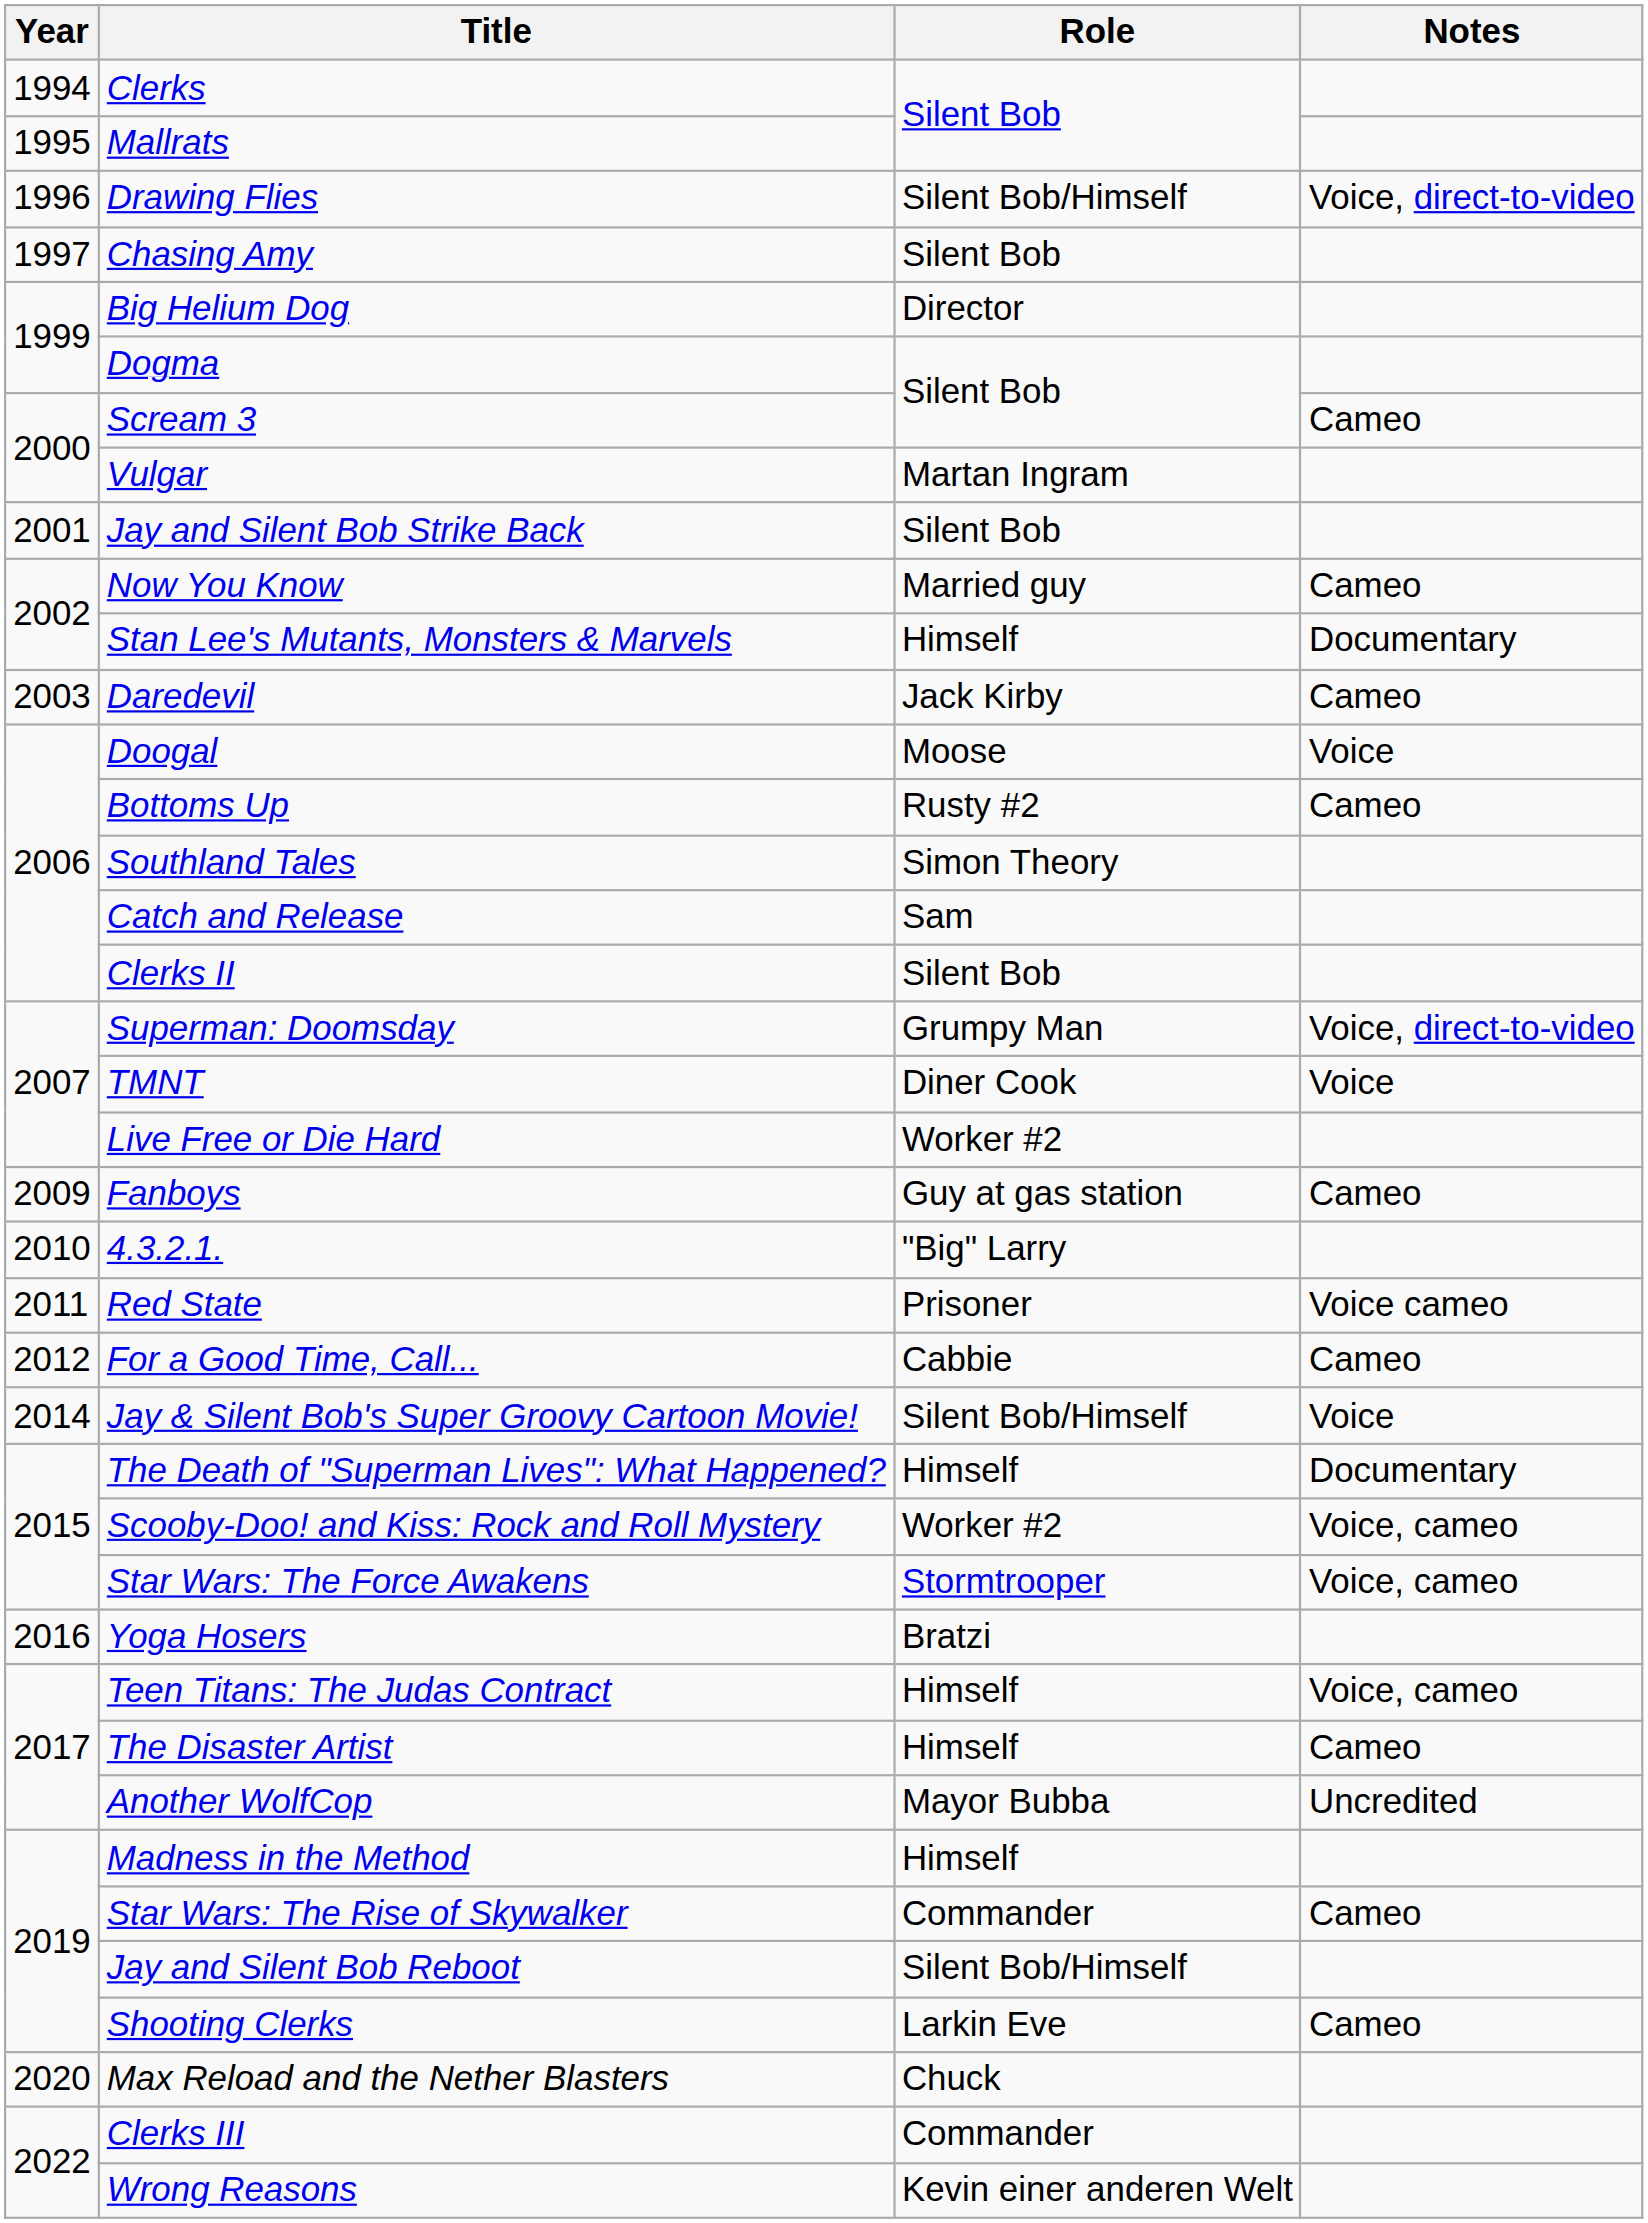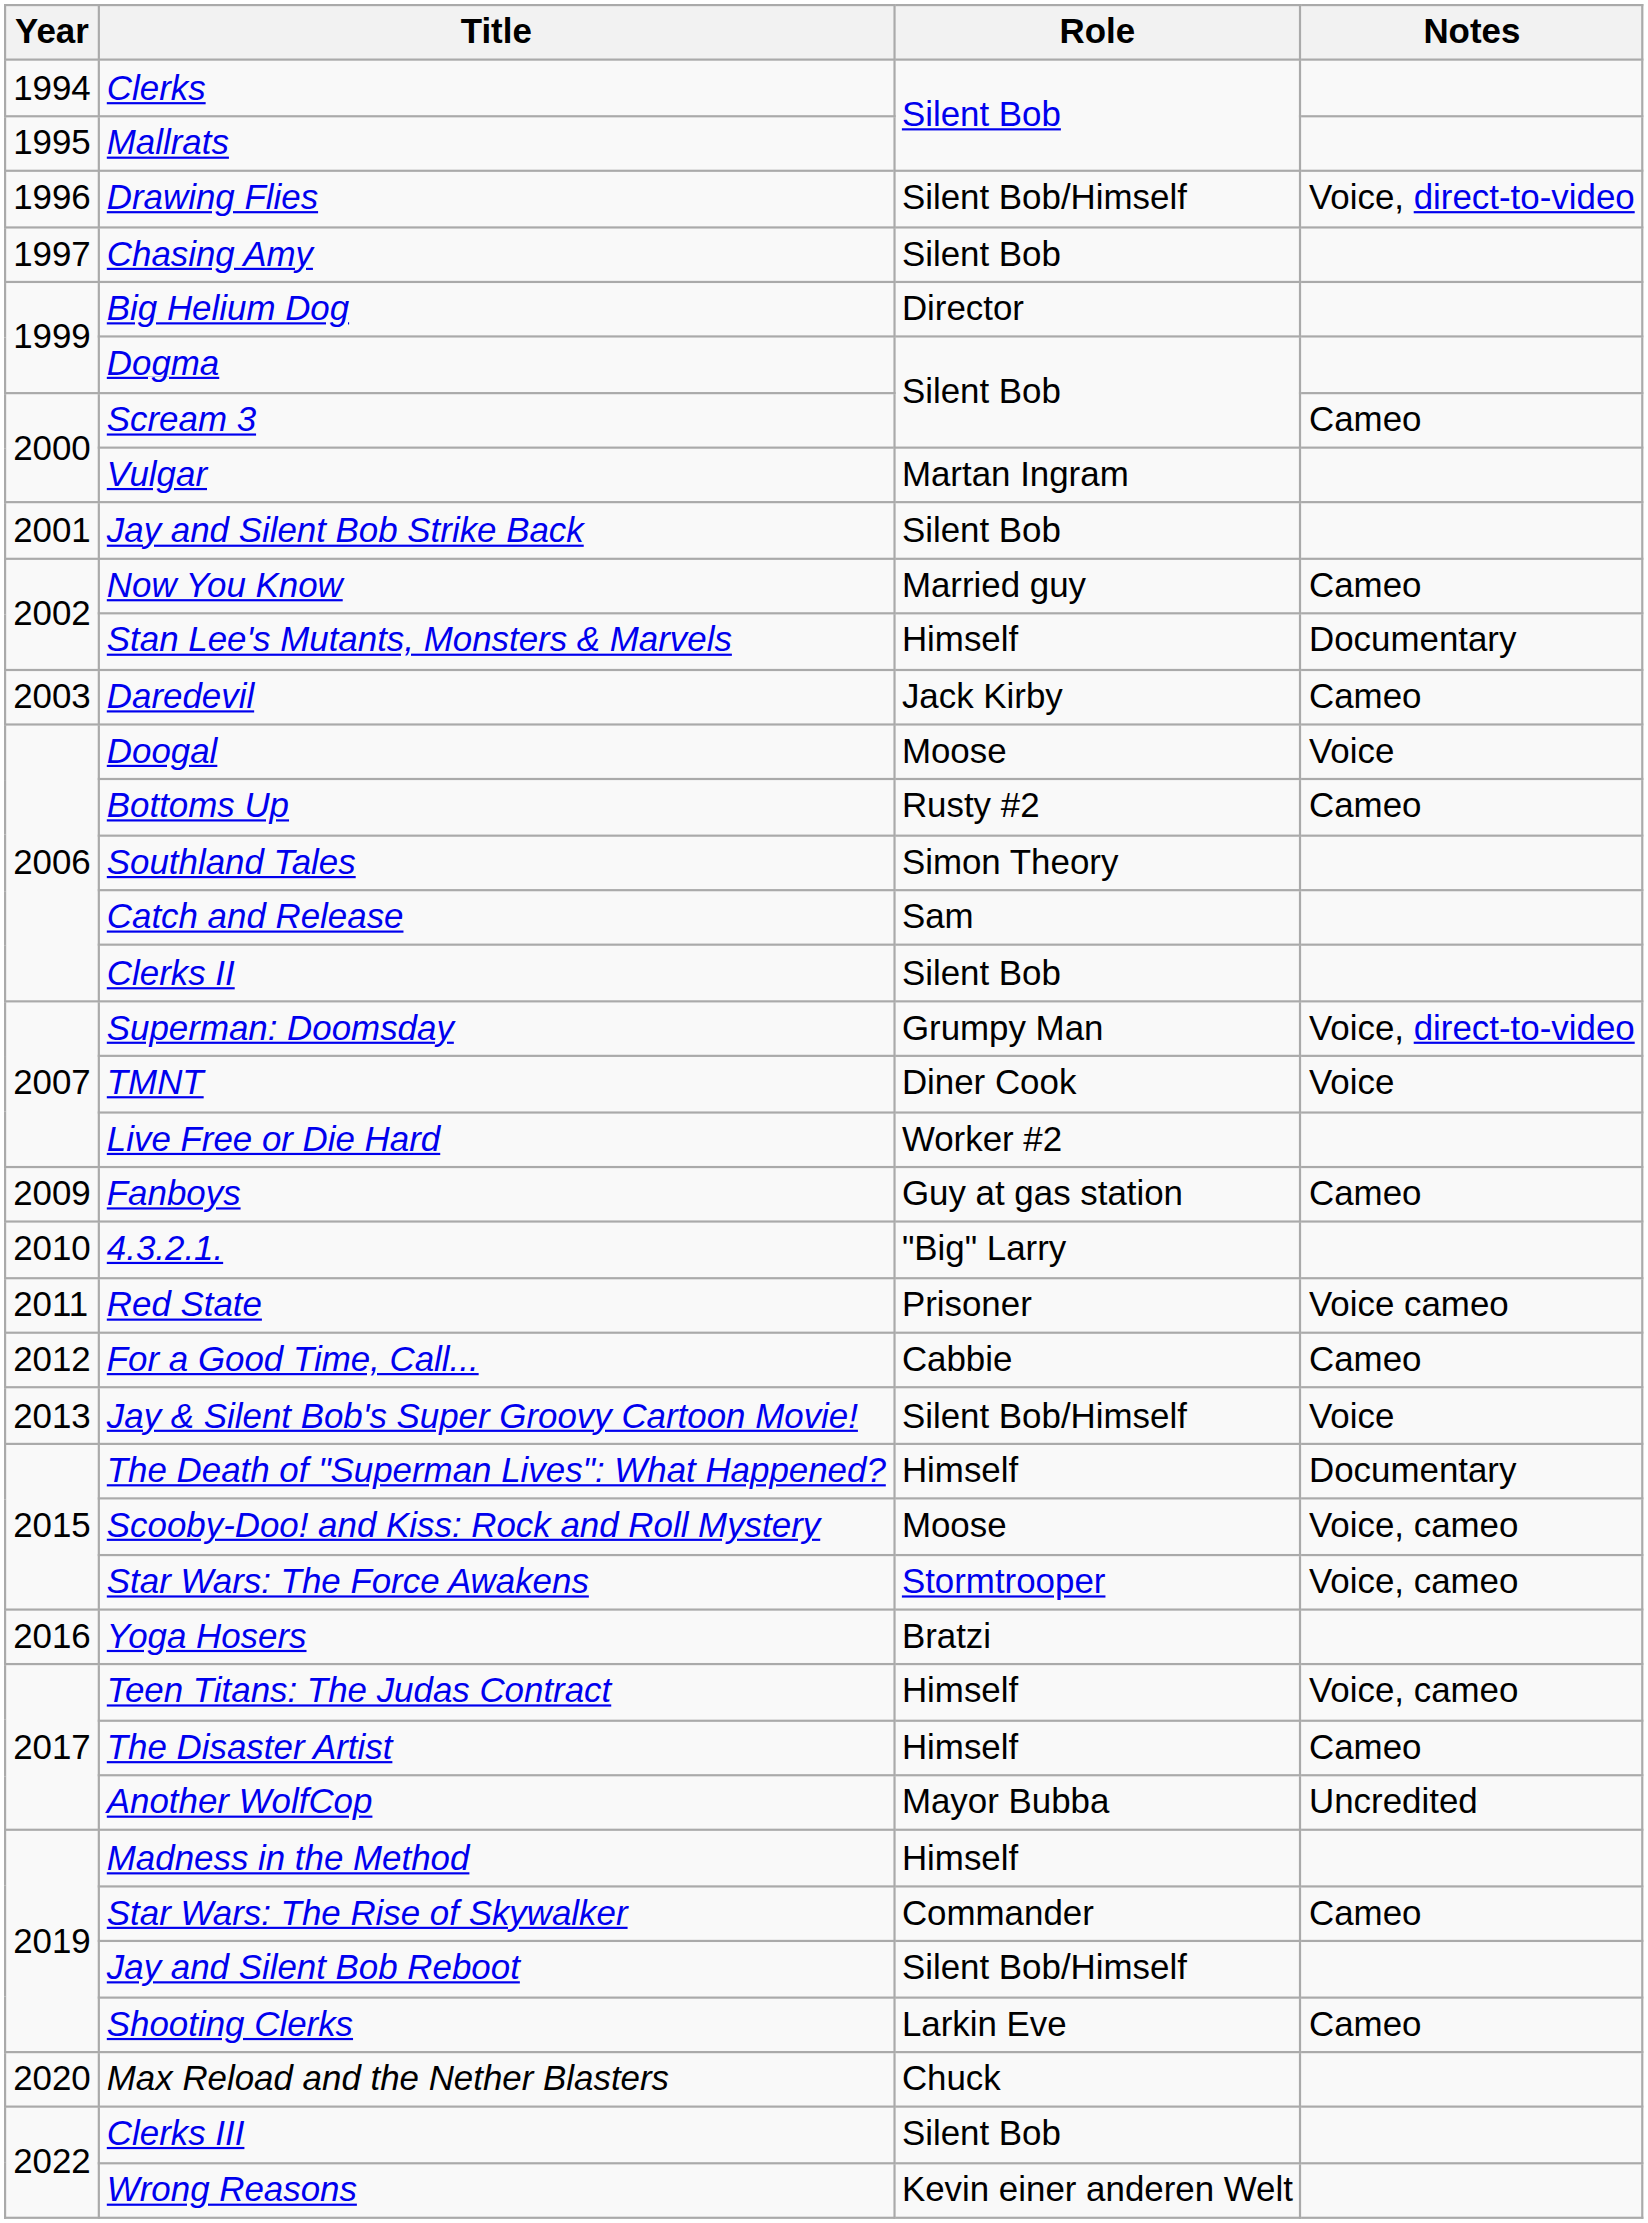(52, 1415) 2014 -> (52, 1415) 2013
(982, 1525) Worker #2 -> (954, 1525) Moose
(998, 2134) Commander -> (981, 2134) Silent Bob
